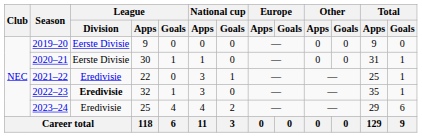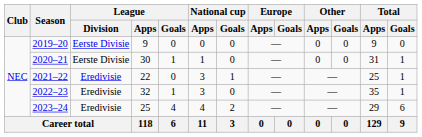(101, 92) bold -> (101, 92) normal
